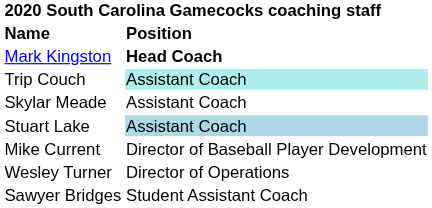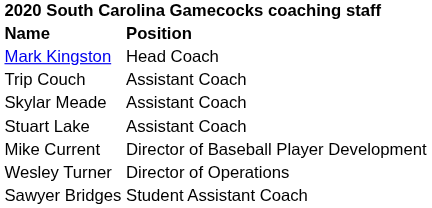(174, 56) bold -> (172, 56) normal
(186, 79) paleturquoise background -> (186, 79) no background
(186, 126) lightblue background -> (186, 126) no background
